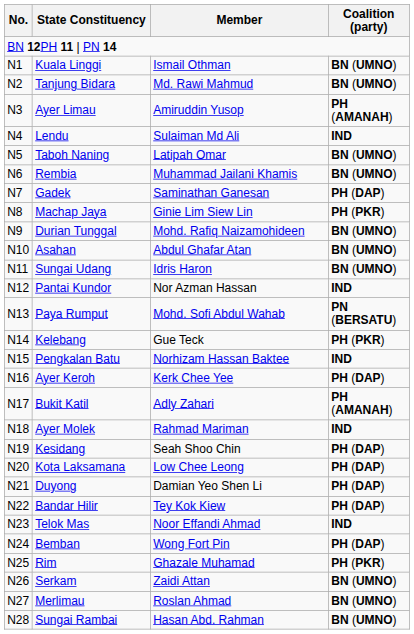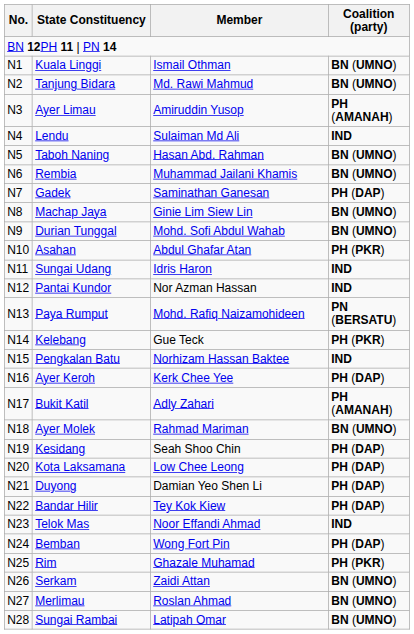(190, 155) Latipah Omar -> (209, 155) Hasan Abd. Rahman
(358, 212) PH (PKR) -> (364, 212) BN (UMNO)
(229, 231) Mohd. Rafiq Naizamohideen -> (219, 231) Mohd. Sofi Abdul Wahab
(364, 250) BN (UMNO) -> (358, 250) PH (PKR)
(364, 269) BN (UMNO) -> (342, 269) IND
(219, 314) Mohd. Sofi Abdul Wahab -> (229, 314) Mohd. Rafiq Naizamohideen
(342, 429) IND -> (364, 429) BN (UMNO)
(209, 619) Hasan Abd. Rahman -> (190, 619) Latipah Omar
